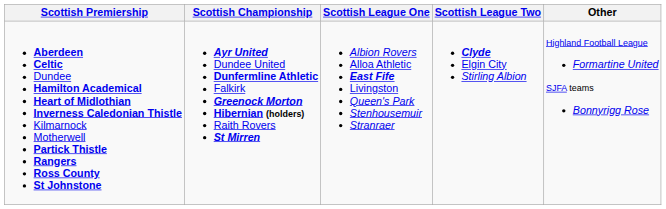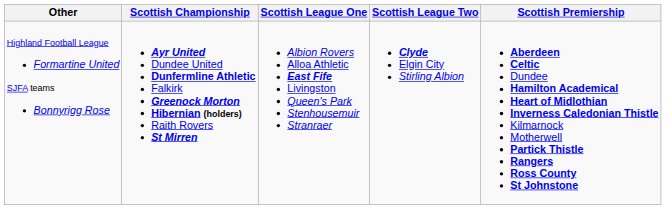columns swapped: (94, 13) <-> (602, 13)
